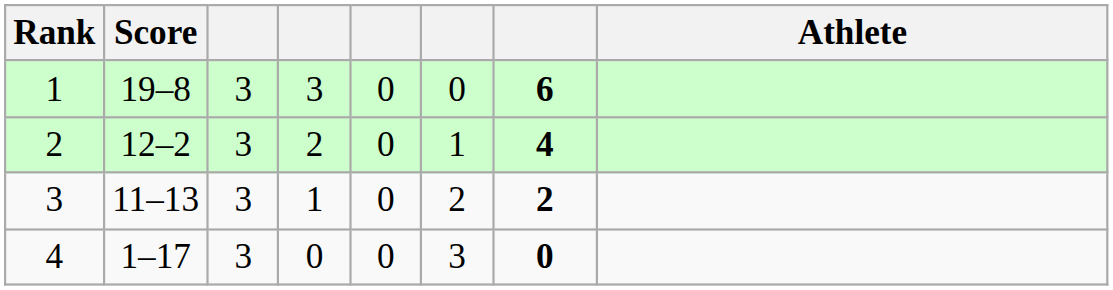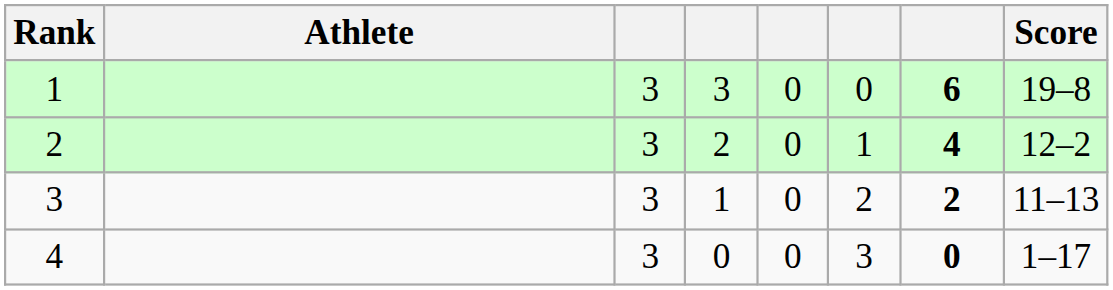columns swapped: (852, 32) <-> (156, 32)
